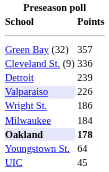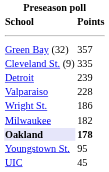(85, 64) 336 -> (85, 64) 335
(27, 92) lavender background -> (27, 92) no background
(85, 92) 226 -> (85, 92) 228
(85, 120) 184 -> (85, 120) 182
(82, 148) 64 -> (82, 148) 95
